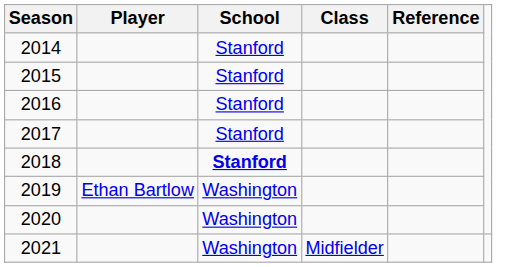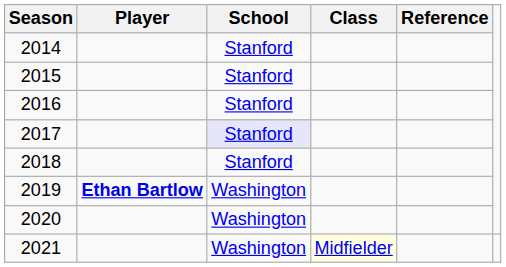(250, 133) no background -> (259, 133) lavender background
(250, 162) bold -> (259, 162) normal
(138, 190) normal -> (142, 190) bold
(345, 248) no background -> (354, 248) lightyellow background
